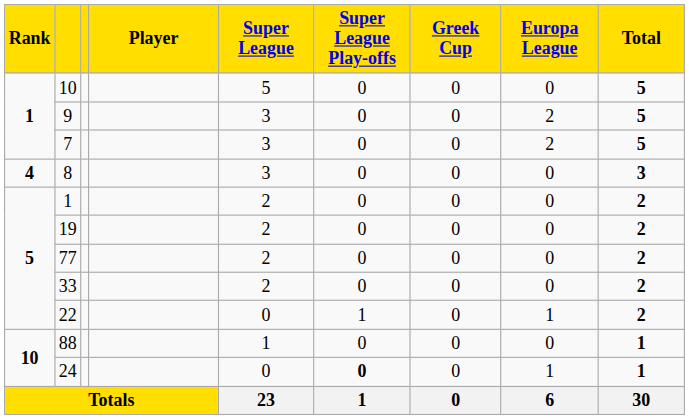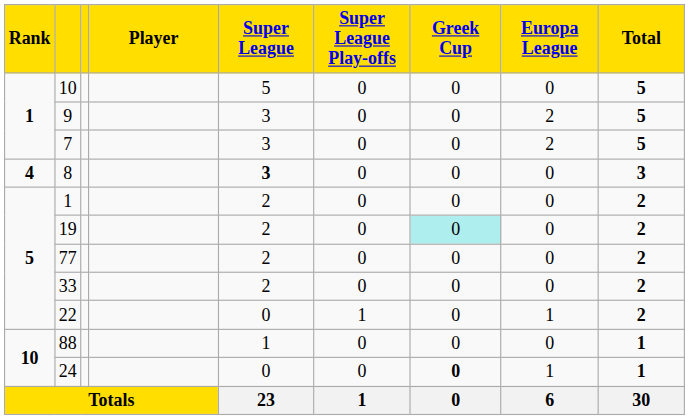(266, 172) normal -> (266, 172) bold
(456, 229) no background -> (456, 229) paleturquoise background
(362, 371) bold -> (362, 371) normal
(456, 371) normal -> (456, 371) bold
